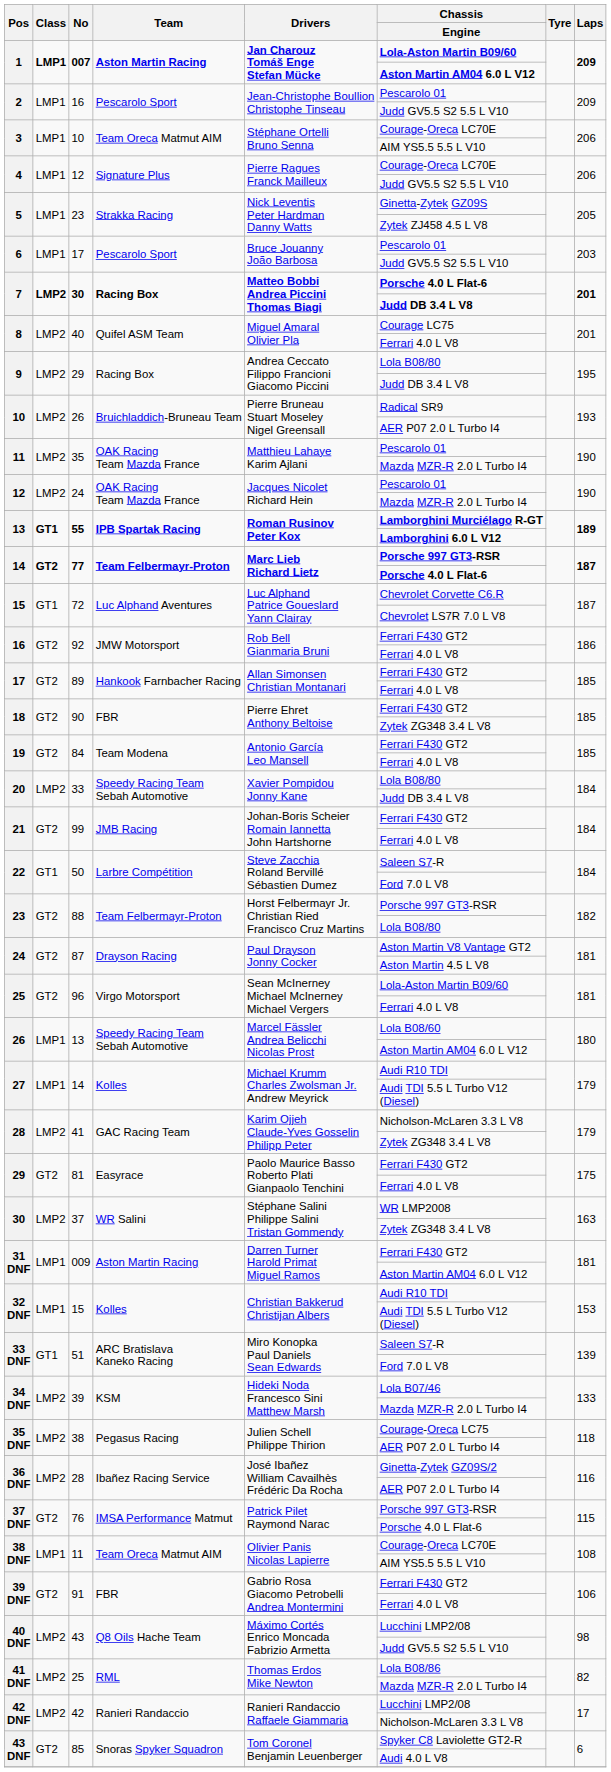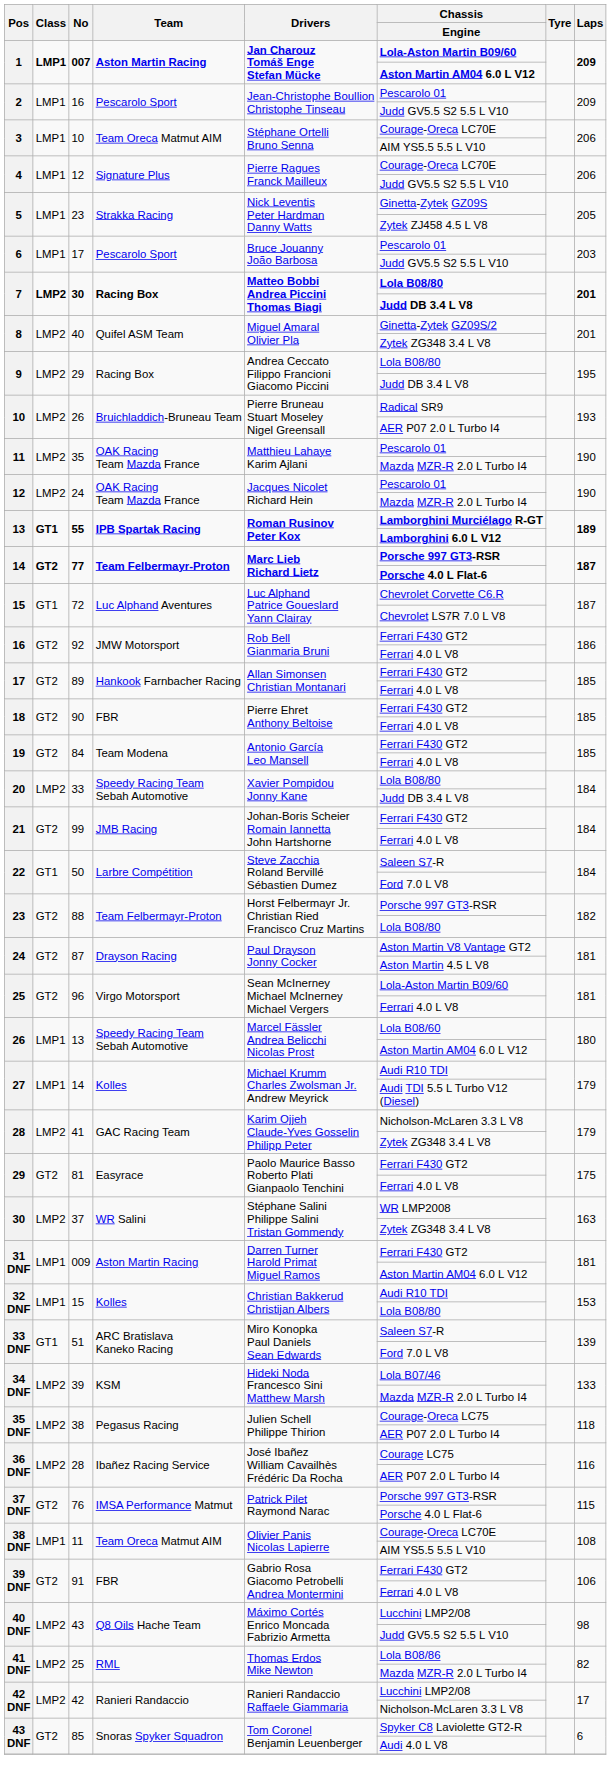(433, 283) Porsche 4.0 L Flat-6 -> (411, 283) Lola B08/80
(417, 325) Courage LC75 -> (438, 325) Ginetta-Zytek GZ09S/2
(419, 343) Ferrari 4.0 L V8 -> (435, 343) Zytek ZG348 3.4 L V8
(435, 726) Zytek ZG348 3.4 L V8 -> (419, 726) Ferrari 4.0 L V8
(444, 1318) Audi TDI 5.5 L Turbo V12 (Diesel) -> (410, 1311) Lola B08/80
(438, 1467) Ginetta-Zytek GZ09S/2 -> (417, 1454) Courage LC75
